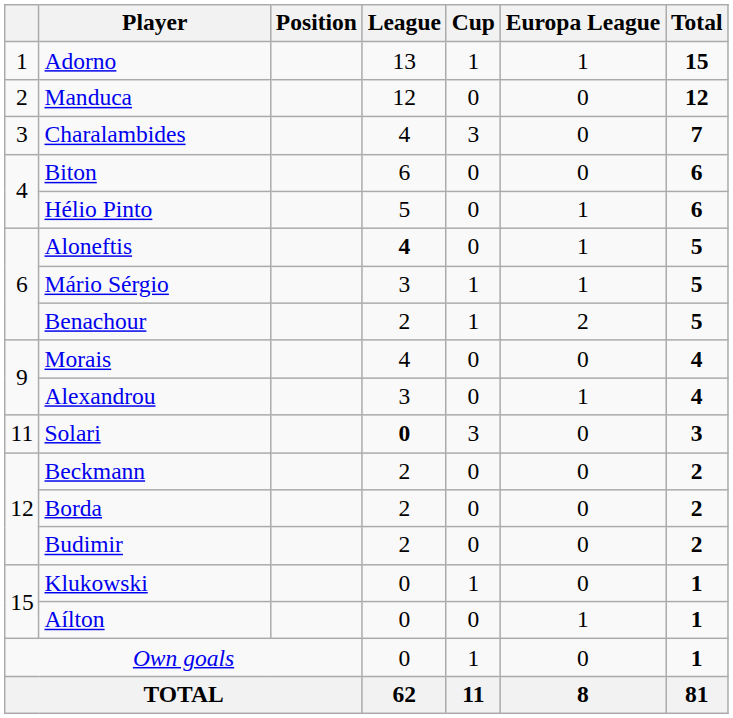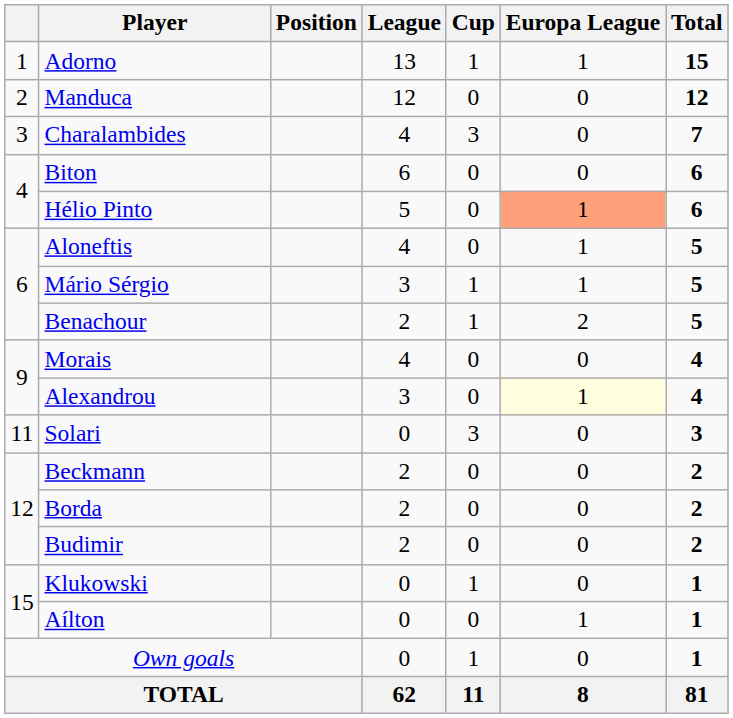(583, 209) no background -> (583, 209) lightsalmon background
(404, 246) bold -> (404, 246) normal
(583, 396) no background -> (583, 396) lightyellow background
(404, 433) bold -> (404, 433) normal
